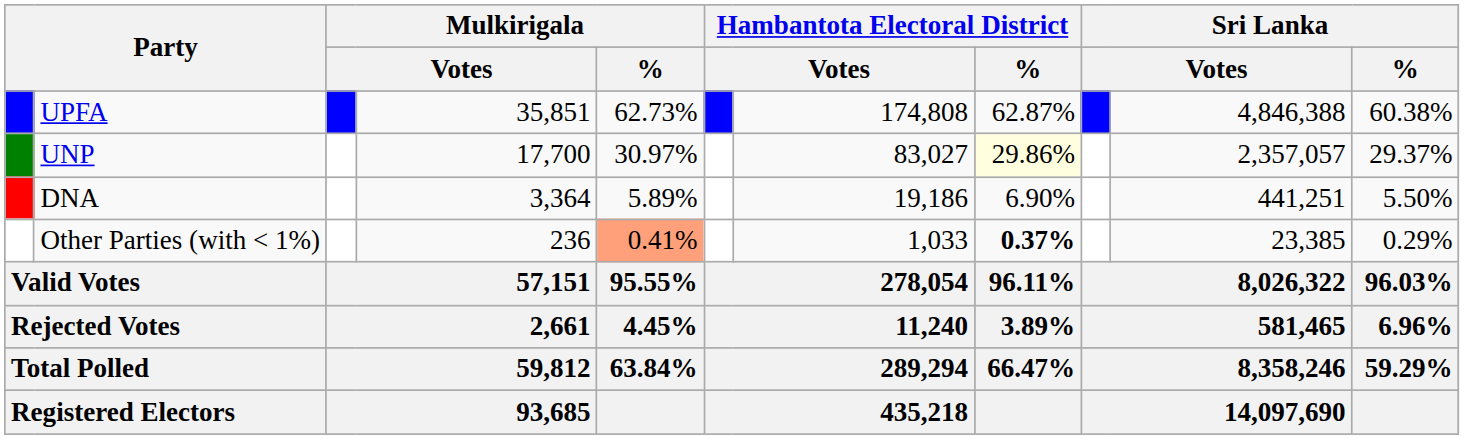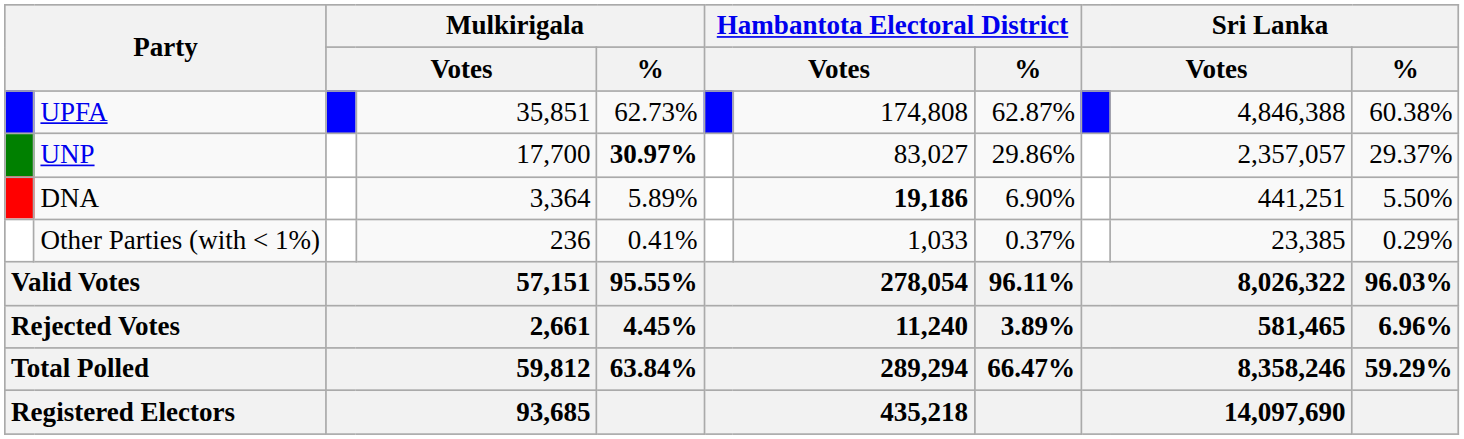(656, 154) normal -> (654, 154) bold
(1033, 154) lightyellow background -> (1033, 154) no background
(931, 197) normal -> (931, 197) bold
(663, 240) lightsalmon background -> (663, 240) no background
(1038, 240) bold -> (1040, 240) normal
